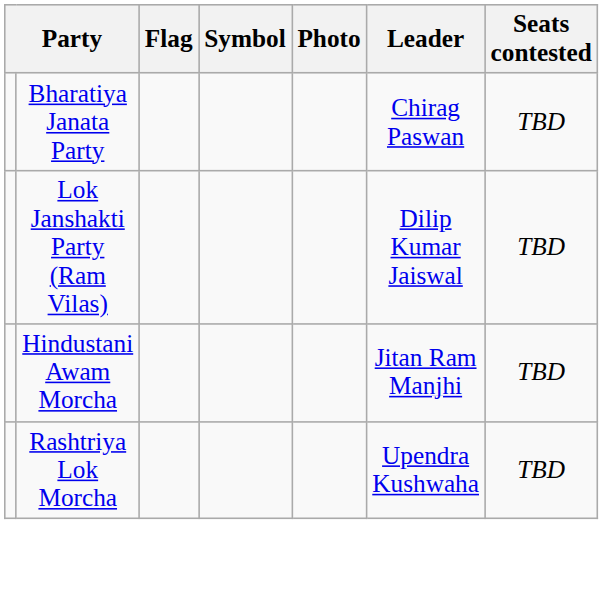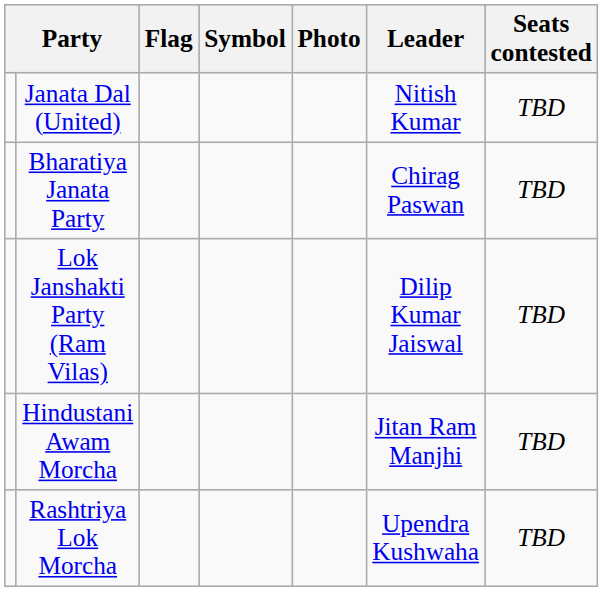+ row: (78, 107)
